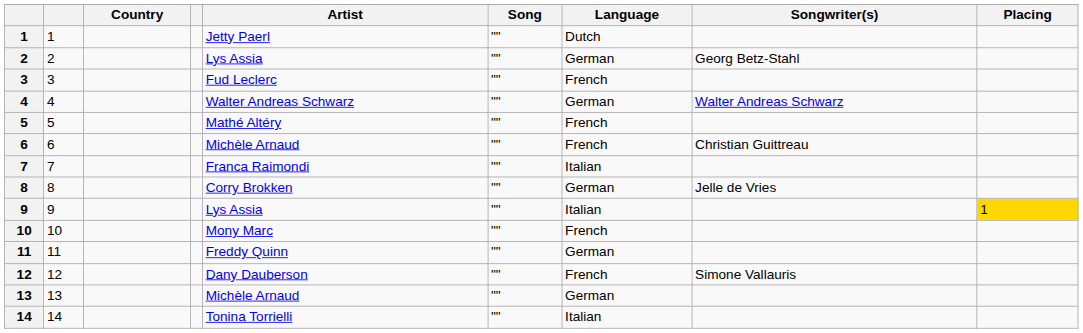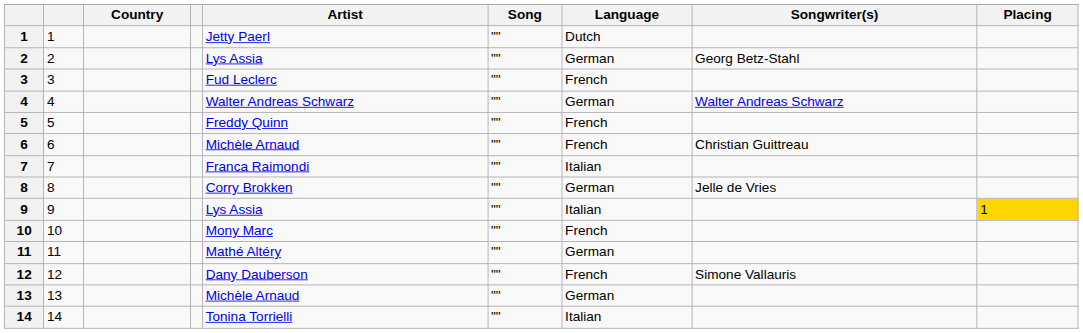(243, 123) Mathé Altéry -> (247, 123) Freddy Quinn
(247, 252) Freddy Quinn -> (243, 252) Mathé Altéry
